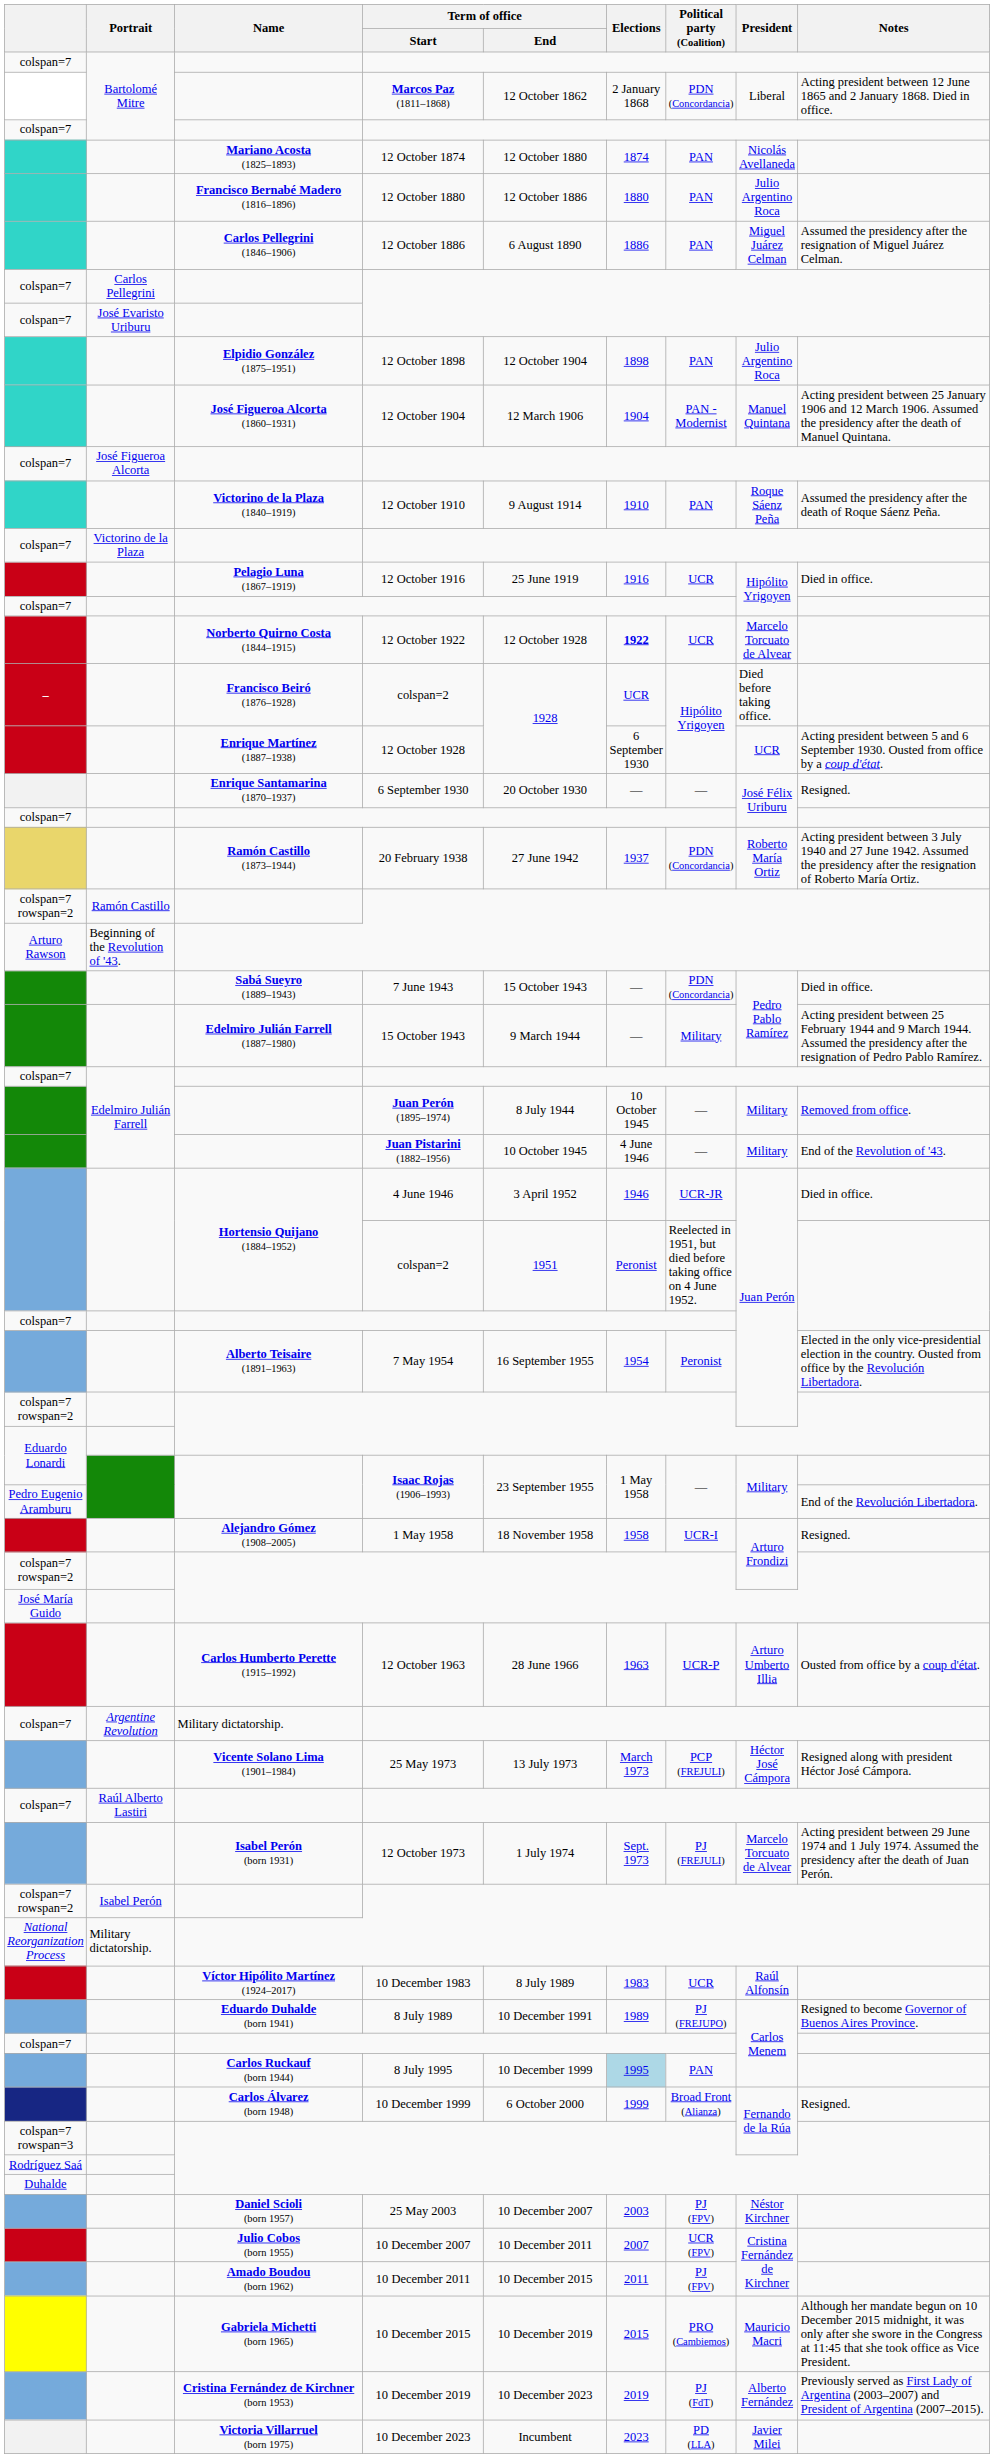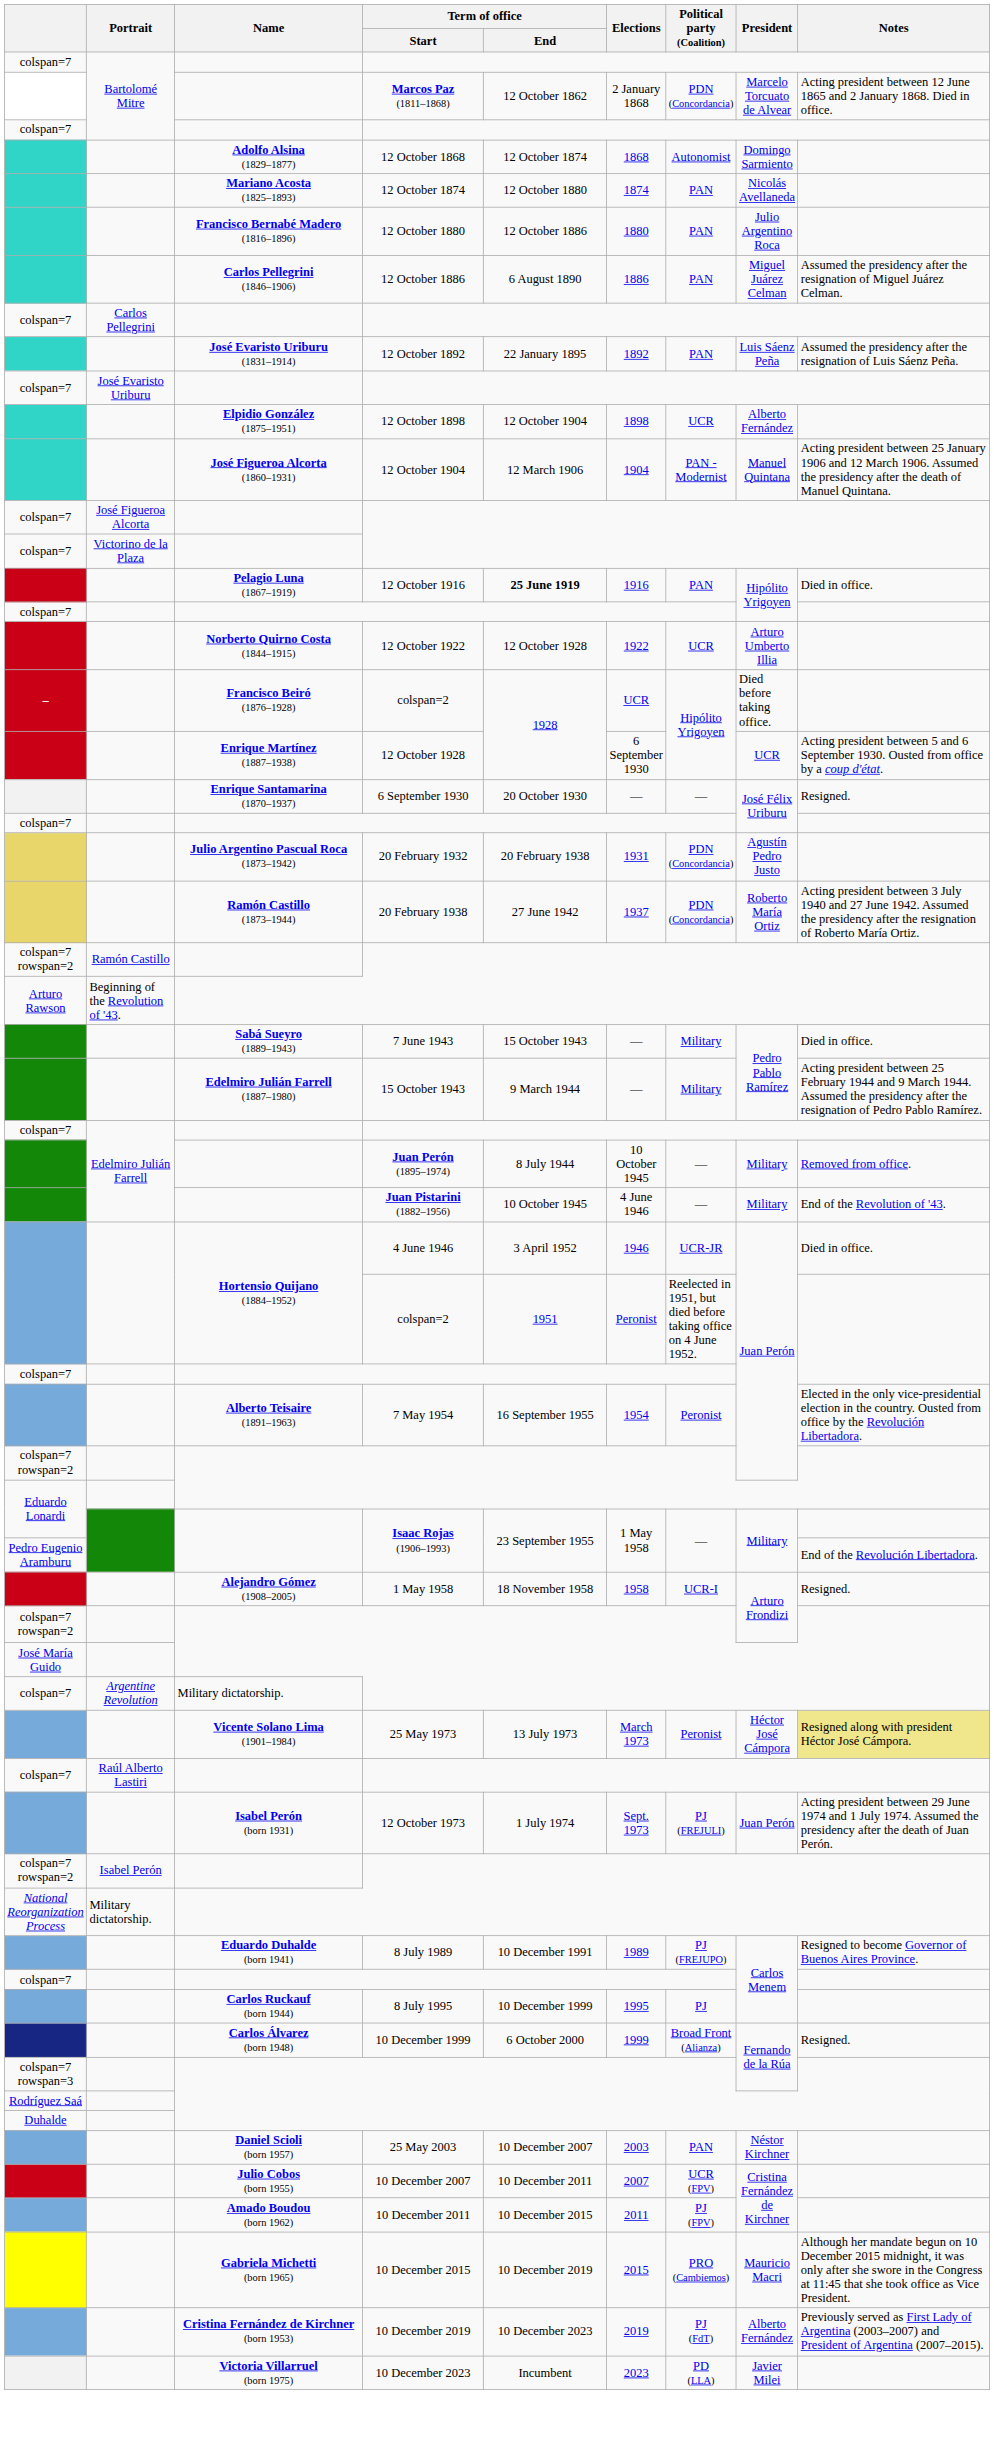(767, 96) Liberal -> (767, 96) Marcelo Torcuato de Alvear
+ row: (131, 157)
+ row: (131, 354)
(701, 361) PAN -> (701, 421) UCR
(767, 361) Julio Argentino Roca -> (767, 421) Alberto Fernández
- row: (131, 505)
(545, 579) normal -> (545, 585) bold
(701, 579) UCR -> (701, 585) PAN
(636, 639) bold -> (636, 645) normal
(767, 639) Marcelo Torcuato de Alvear -> (767, 645) Arturo Umberto Illia
+ row: (131, 857)
(701, 987) PDN (Concordancia) -> (701, 1041) Military
- row: (131, 1665)
(701, 1764) PCP (FREJULI) -> (701, 1734) Peronist
(876, 1764) no background -> (876, 1734) khaki background
(767, 1853) Marcelo Torcuato de Alvear -> (767, 1823) Juan Perón
- row: (131, 1983)
(636, 2070) lightblue background -> (636, 2006) no background
(701, 2070) PAN -> (701, 2006) PJ
(701, 2211) PJ (FPV) -> (701, 2147) PAN
